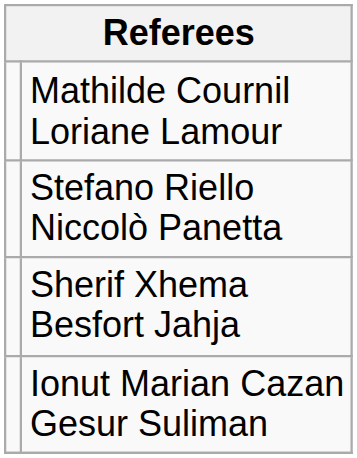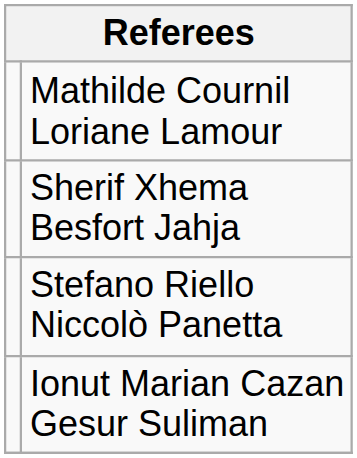rows swapped: (156, 207) <-> (139, 305)
